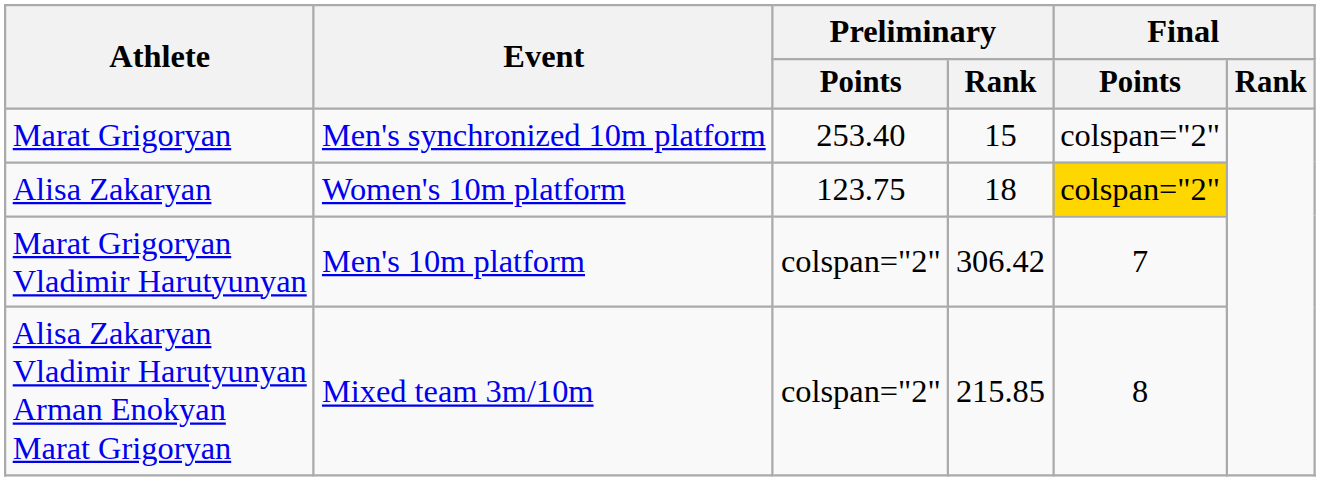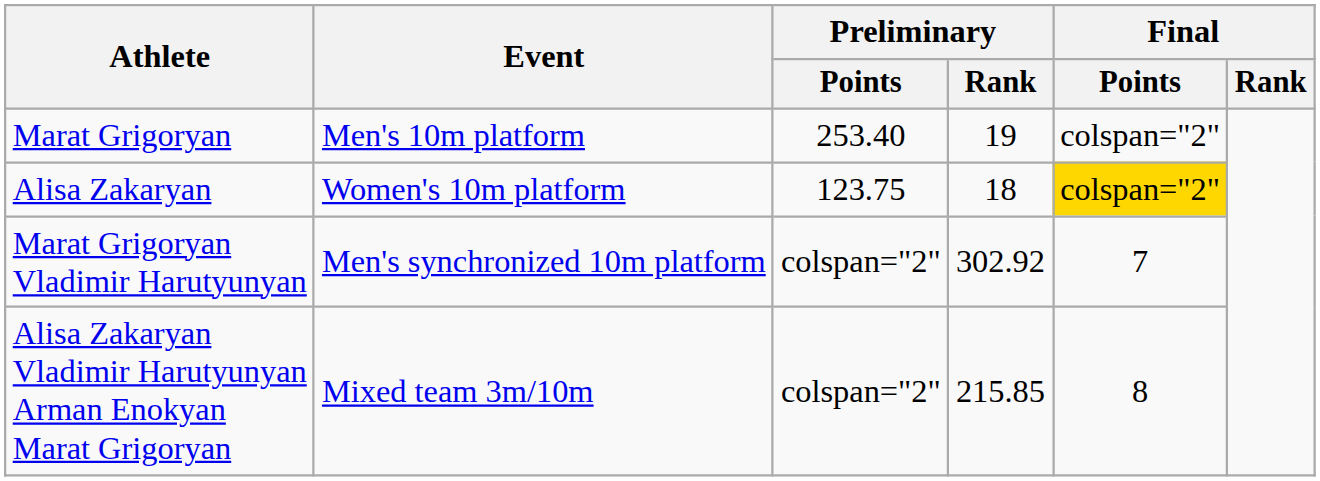(544, 135) Men's synchronized 10m platform -> (453, 135) Men's 10m platform
(1000, 135) 15 -> (1000, 135) 19
(453, 261) Men's 10m platform -> (544, 261) Men's synchronized 10m platform
(1000, 261) 306.42 -> (1000, 261) 302.92
